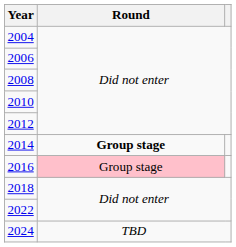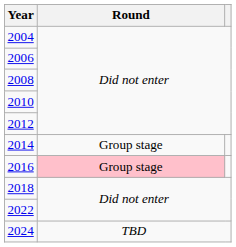(131, 145) bold -> (131, 145) normal
